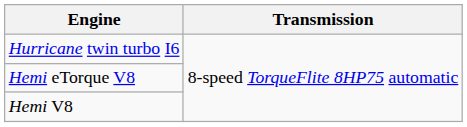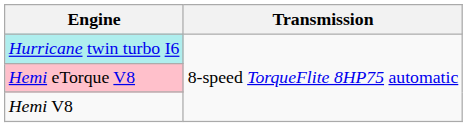(94, 48) no background -> (94, 48) paleturquoise background
(72, 77) no background -> (72, 77) pink background
